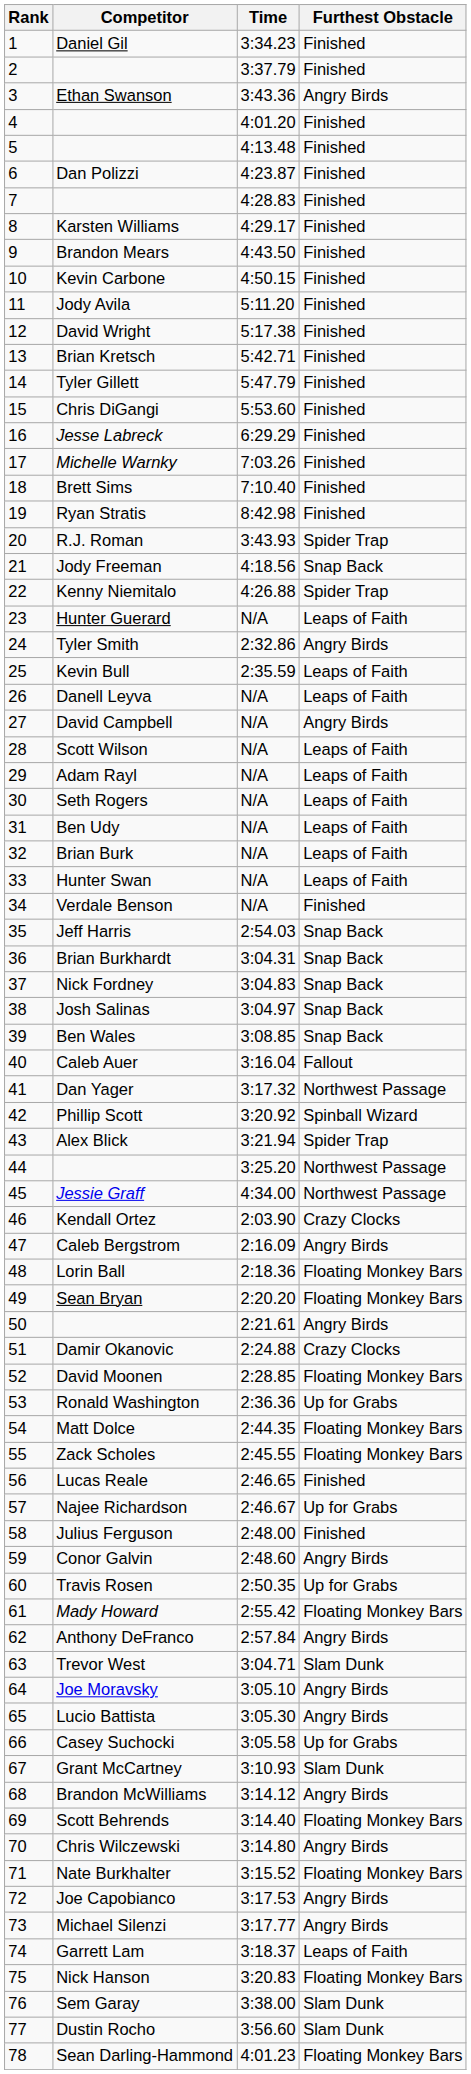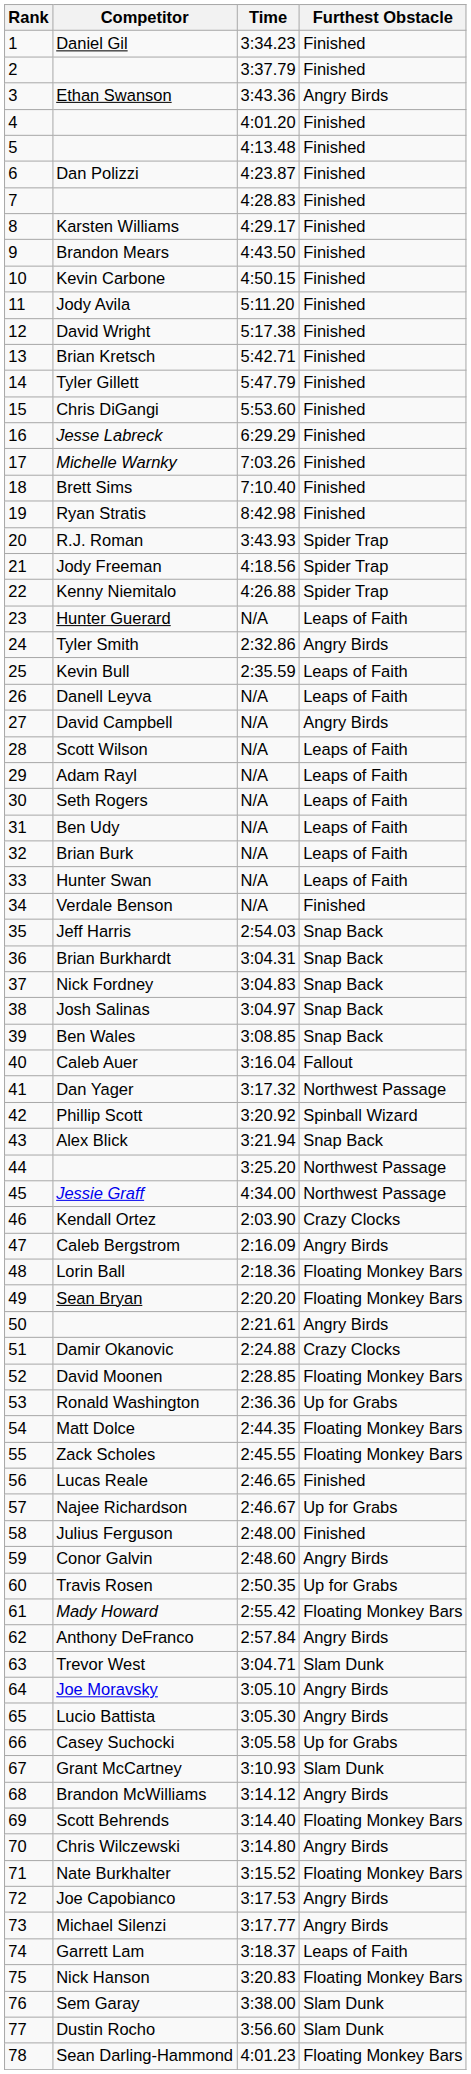(343, 566) Snap Back -> (346, 566) Spider Trap
(346, 1141) Spider Trap -> (343, 1141) Snap Back
